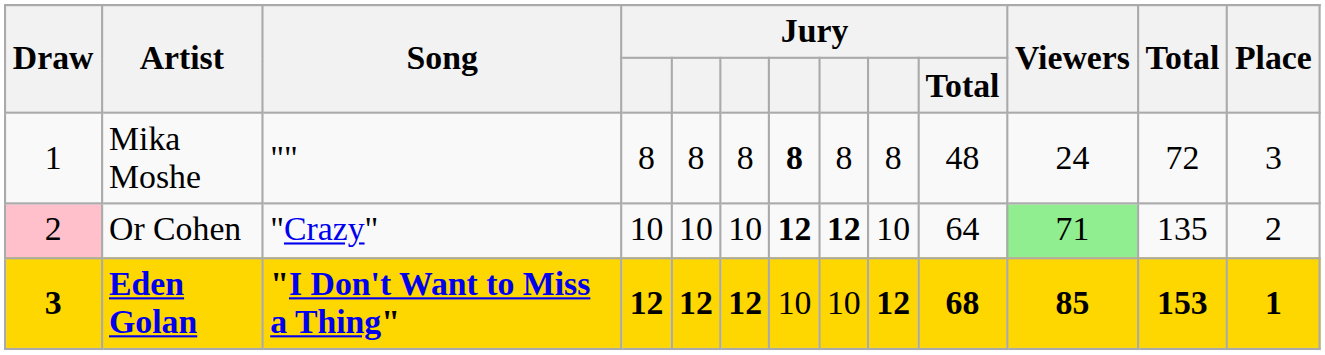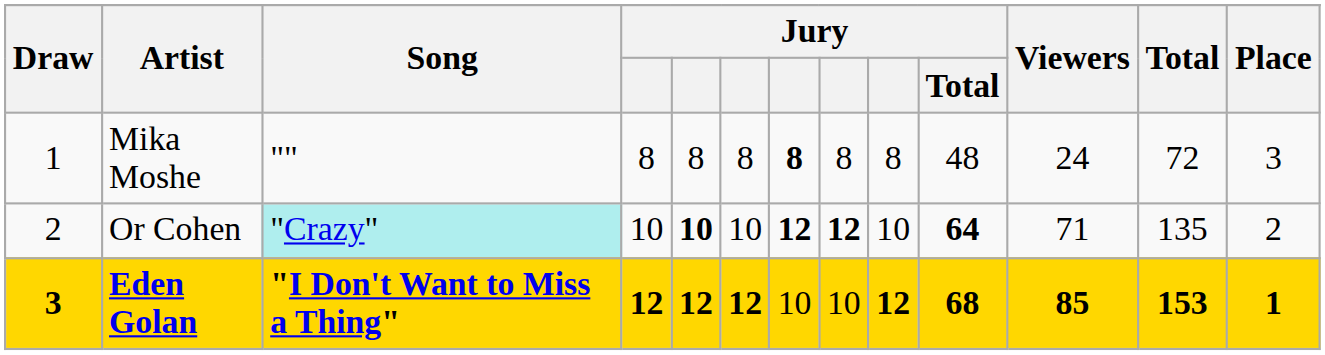(53, 229) pink background -> (53, 229) no background
(324, 229) no background -> (324, 229) paleturquoise background
(696, 229) normal -> (696, 229) bold
(963, 229) normal -> (963, 229) bold
(1072, 229) lightgreen background -> (1072, 229) no background
